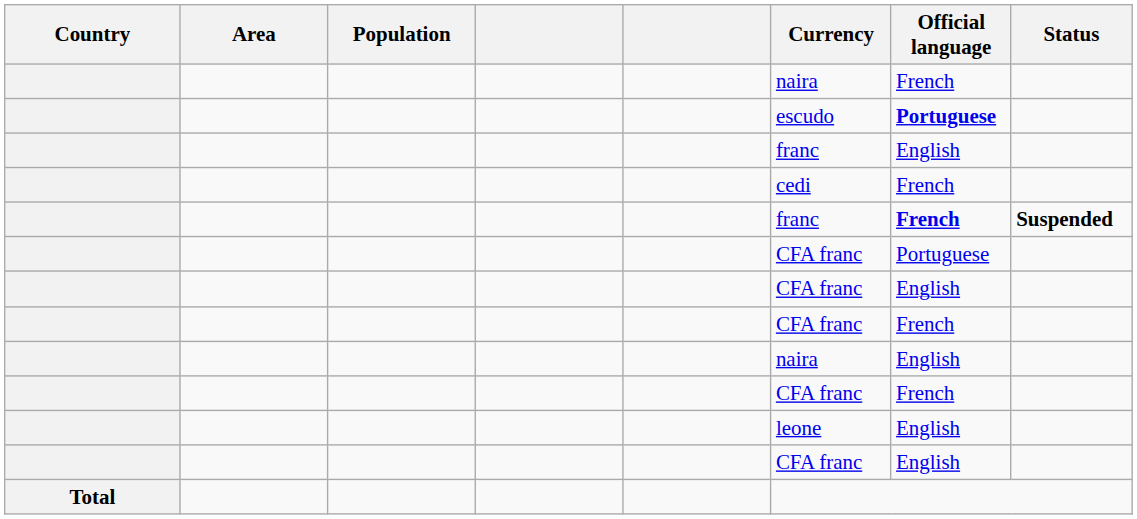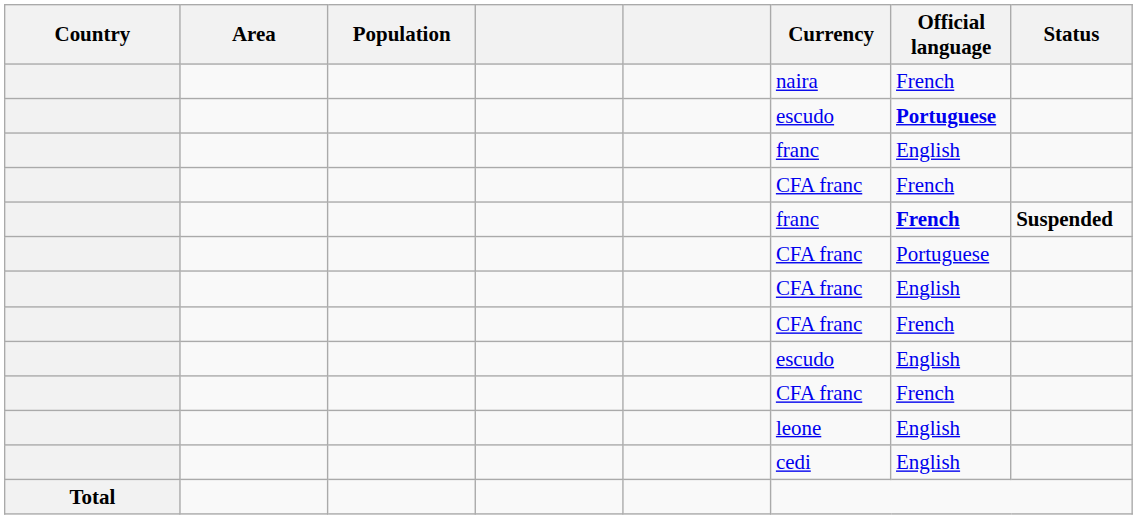(793, 185) cedi -> (819, 185) CFA franc
(797, 358) naira -> (805, 358) escudo
(819, 461) CFA franc -> (793, 461) cedi
